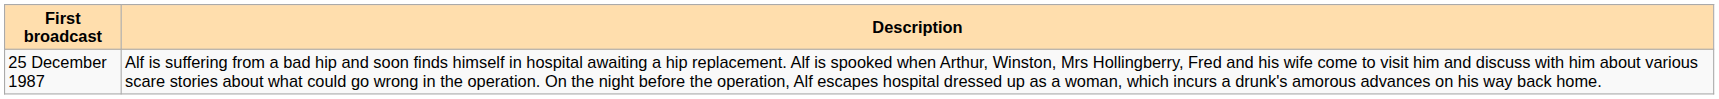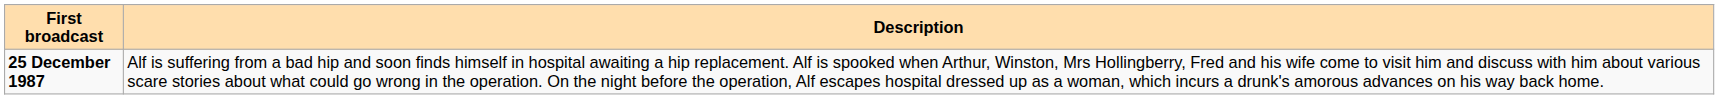(58, 72) normal -> (59, 72) bold
